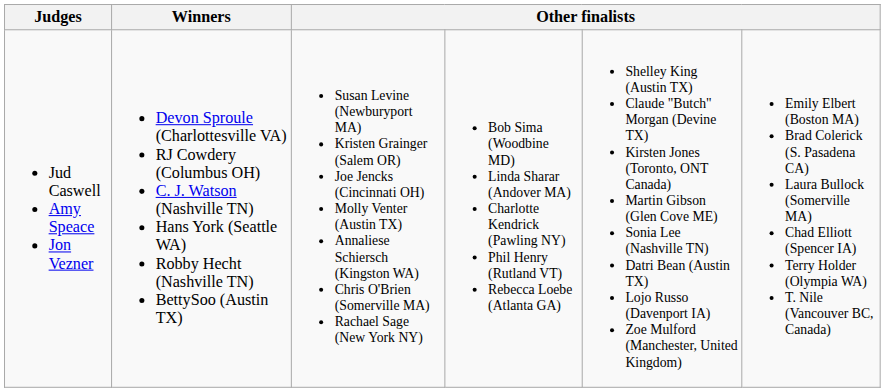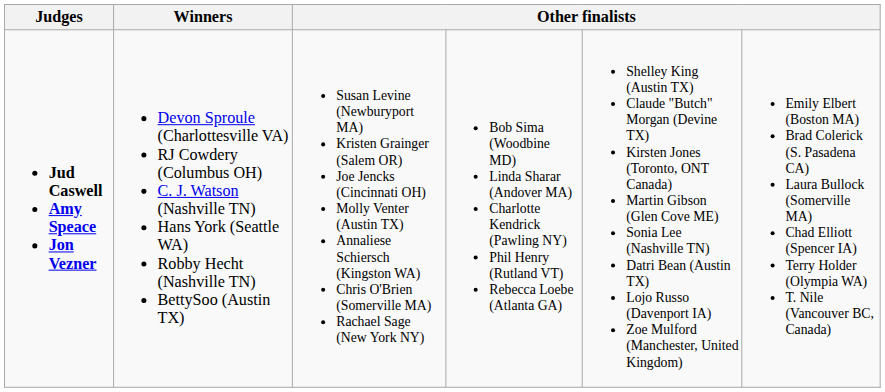(58, 218) normal -> (59, 218) bold
